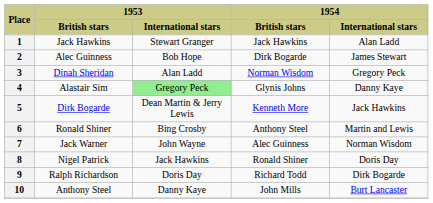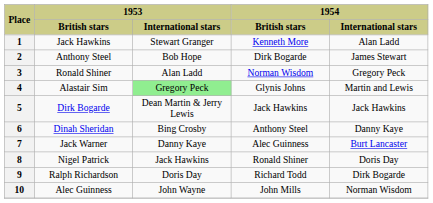(280, 42) Jack Hawkins -> (280, 42) Kenneth More
(84, 57) Alec Guinness -> (84, 57) Anthony Steel
(84, 73) Dinah Sheridan -> (84, 73) Ronald Shiner
(379, 88) Danny Kaye -> (379, 88) Martin and Lewis
(280, 108) Kenneth More -> (280, 108) Jack Hawkins
(84, 129) Ronald Shiner -> (84, 129) Dinah Sheridan
(379, 129) Martin and Lewis -> (379, 129) Danny Kaye
(182, 144) John Wayne -> (182, 144) Danny Kaye
(379, 144) Norman Wisdom -> (379, 144) Burt Lancaster
(84, 190) Anthony Steel -> (84, 190) Alec Guinness
(182, 190) Danny Kaye -> (182, 190) John Wayne
(379, 190) Burt Lancaster -> (379, 190) Norman Wisdom
